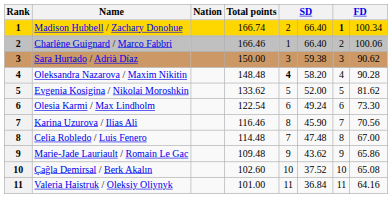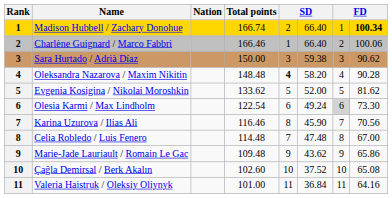(341, 28) bold -> (341, 28) normal
(369, 28) normal -> (369, 28) bold
(341, 106) no background -> (341, 106) lightgrey background
